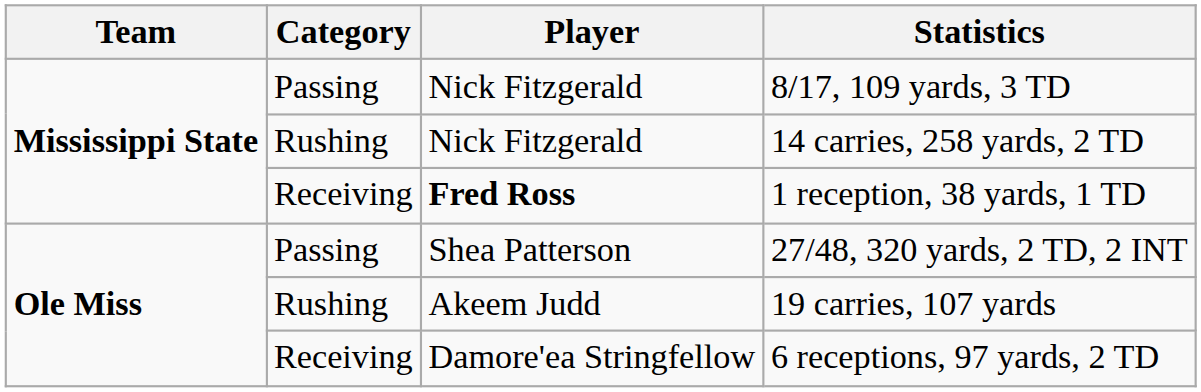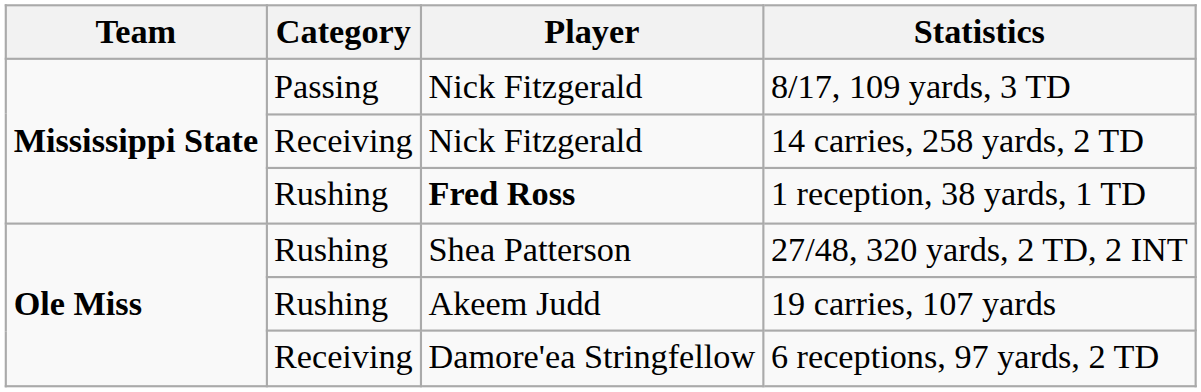(331, 140) Rushing -> (343, 140) Receiving
(343, 194) Receiving -> (331, 194) Rushing
(326, 249) Passing -> (331, 249) Rushing
